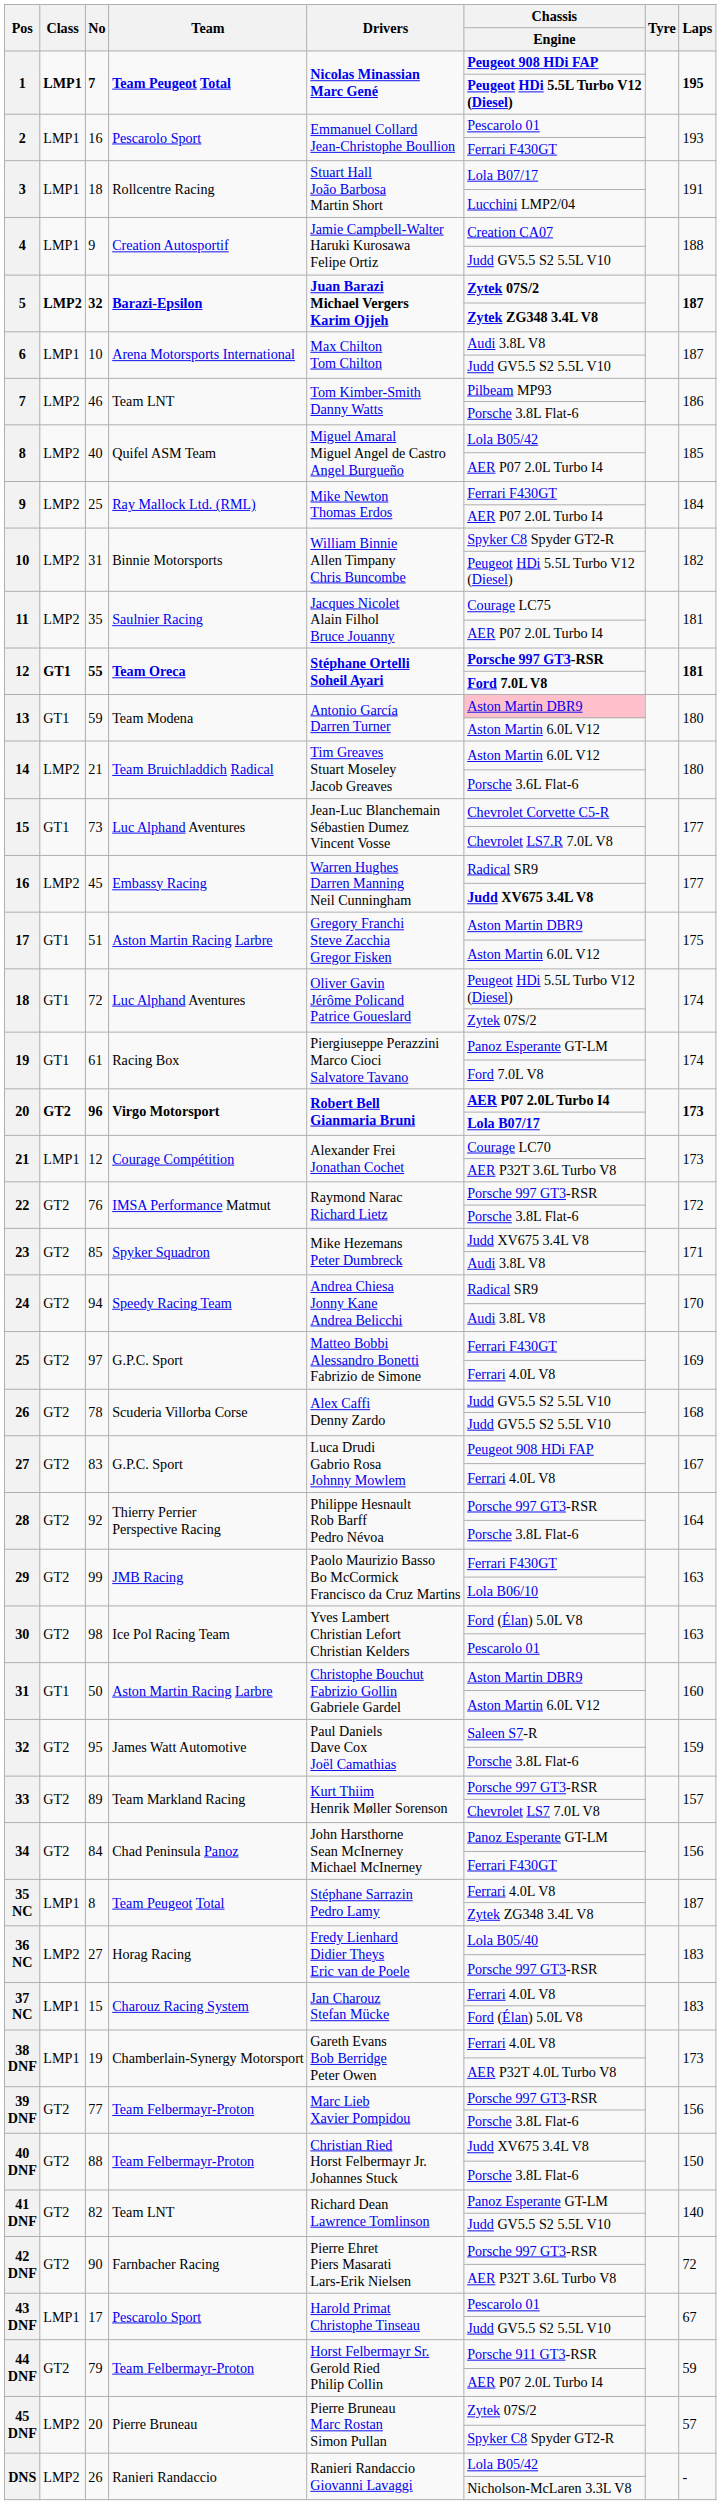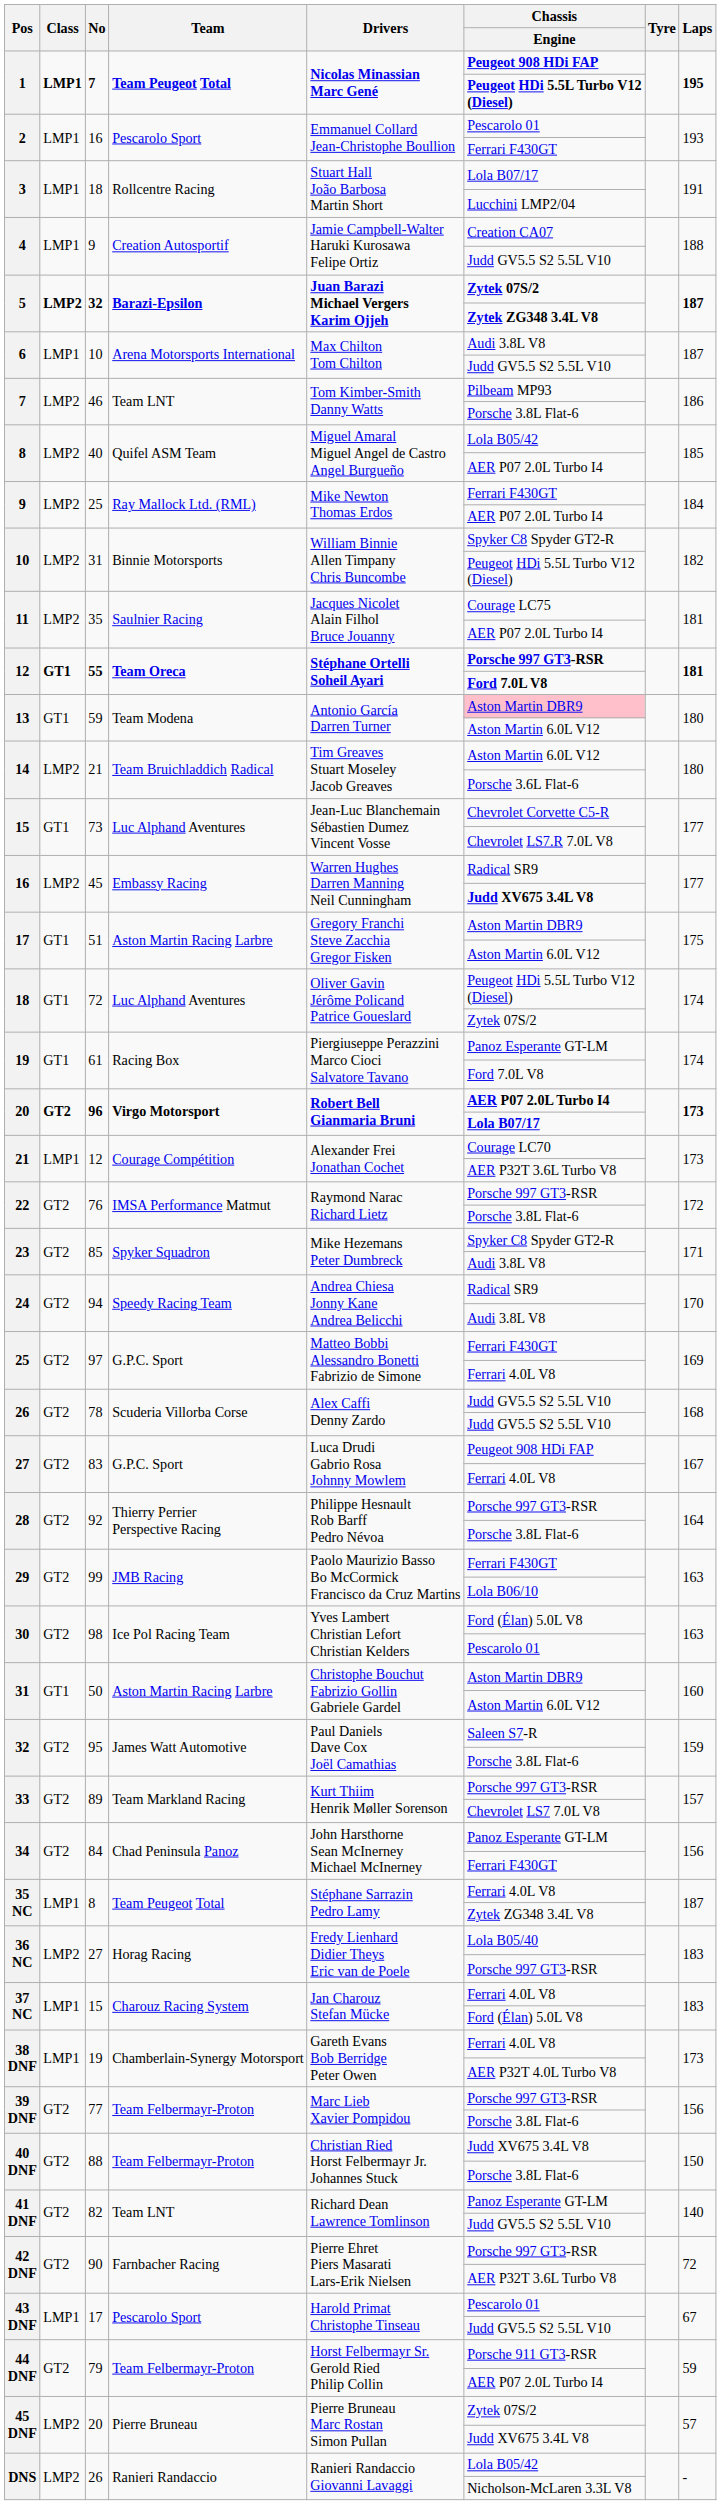(528, 1240) Judd XV675 3.4L V8 -> (541, 1240) Spyker C8 Spyder GT2-R
(541, 2439) Spyker C8 Spyder GT2-R -> (528, 2439) Judd XV675 3.4L V8
